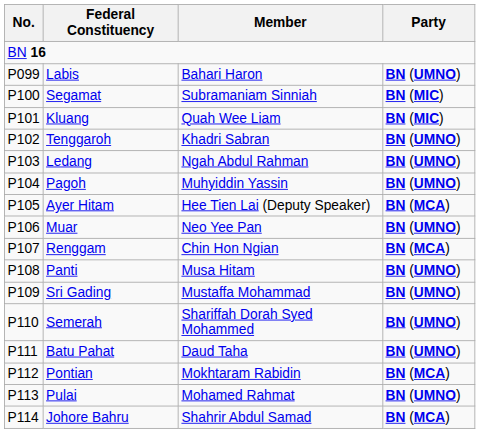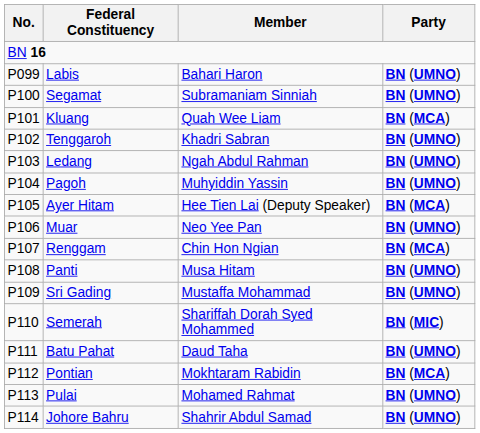(415, 96) BN (MIC) -> (423, 96) BN (UMNO)
(415, 118) BN (MIC) -> (418, 118) BN (MCA)
(423, 322) BN (UMNO) -> (415, 322) BN (MIC)
(418, 417) BN (MCA) -> (423, 417) BN (UMNO)
